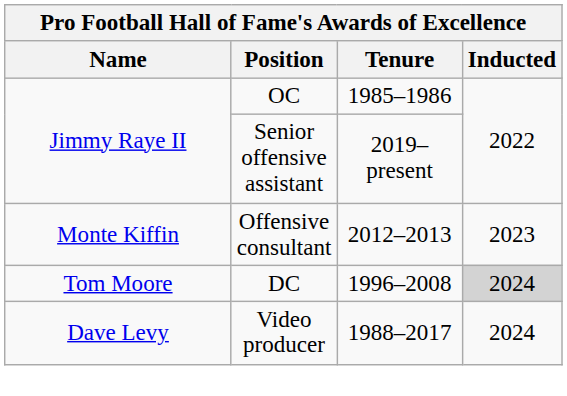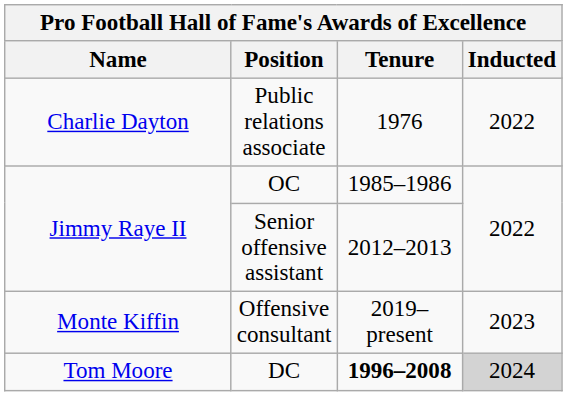+ row: (284, 121)
(400, 158) 2019–present -> (400, 246) 2012–2013
(400, 233) 2012–2013 -> (400, 322) 2019–present
(400, 283) normal -> (400, 371) bold
- row: (284, 332)
